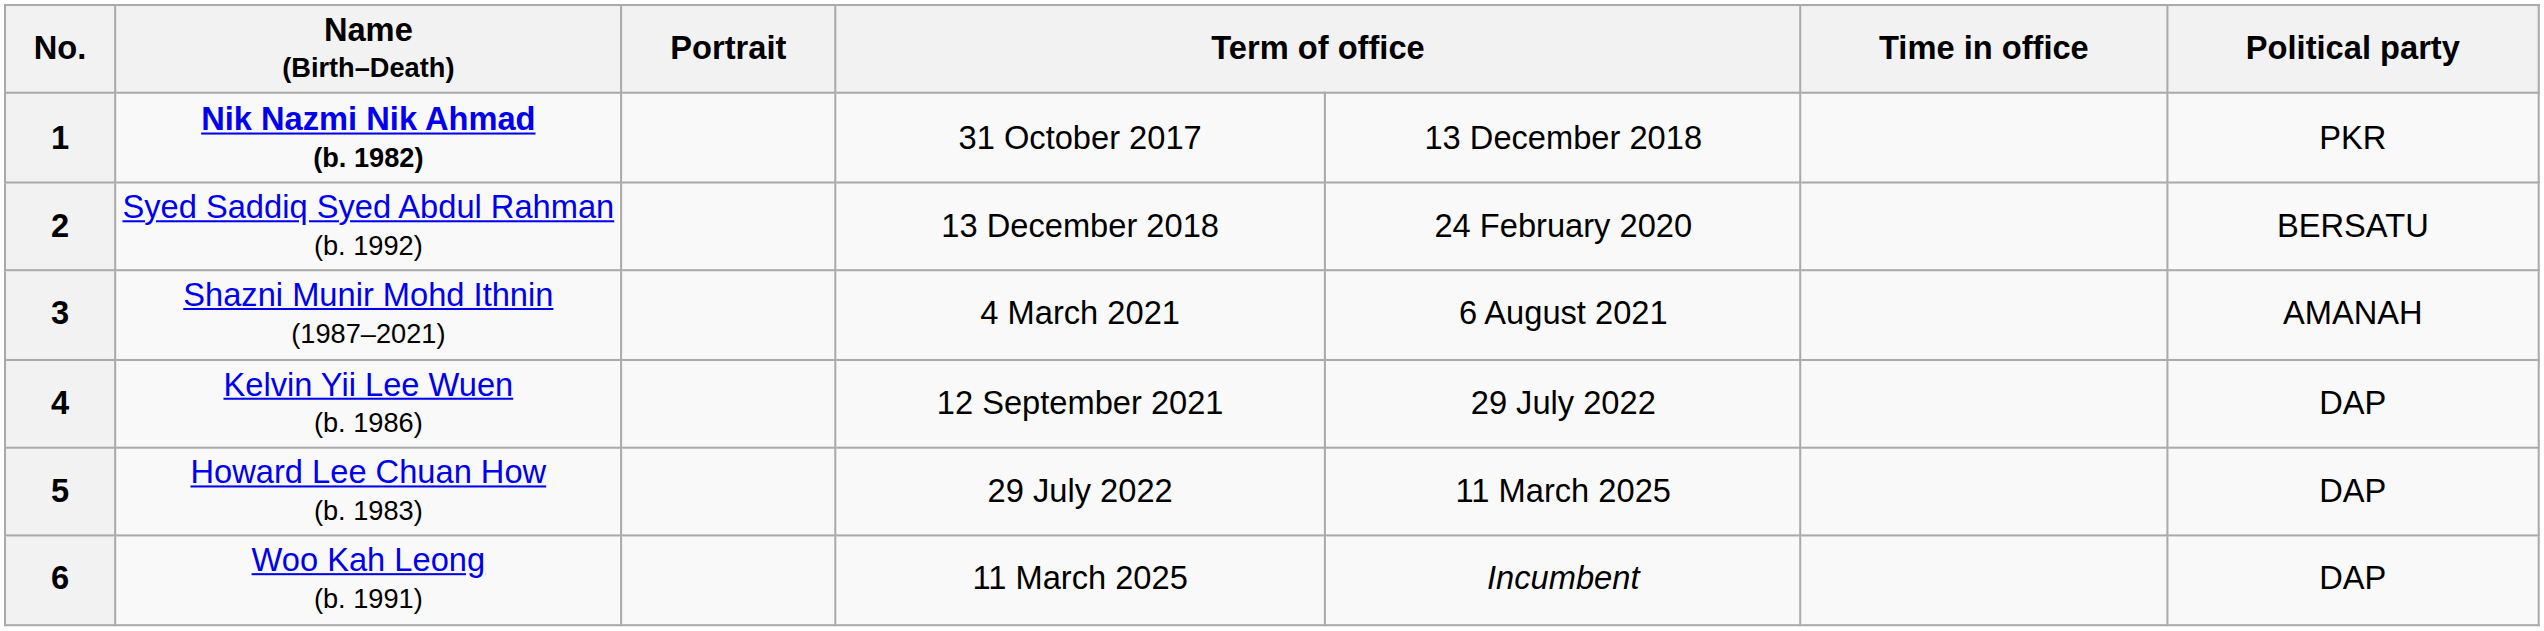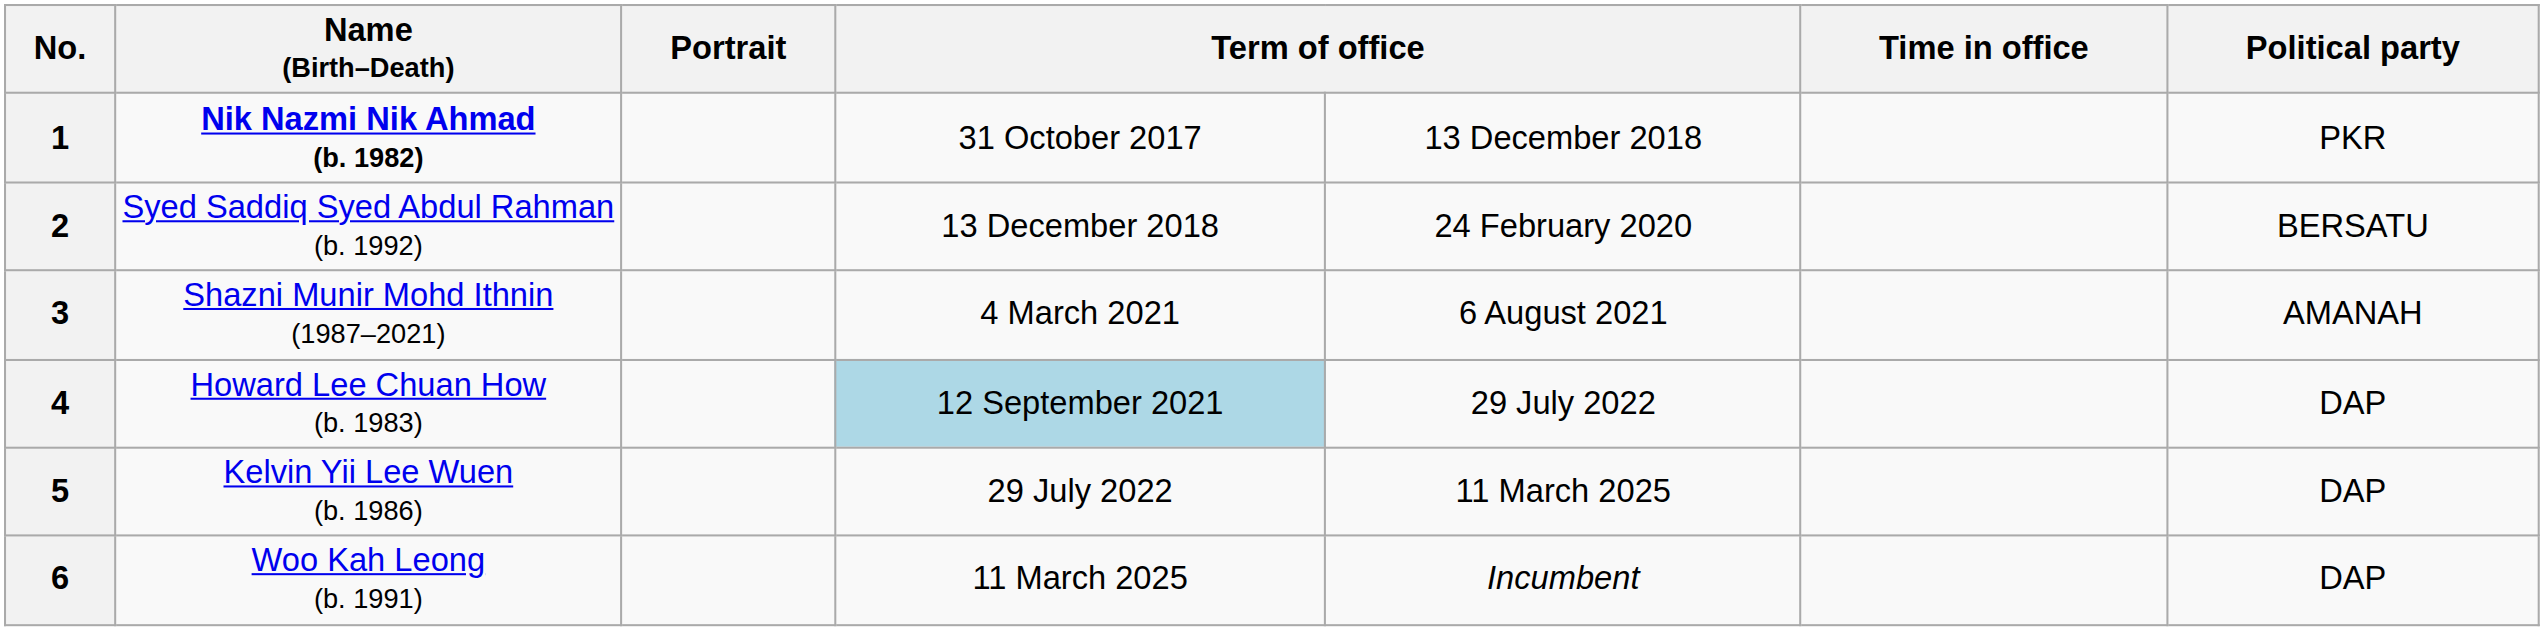(368, 402) Kelvin Yii Lee Wuen (b. 1986) -> (368, 402) Howard Lee Chuan How (b. 1983)
(1080, 402) no background -> (1080, 402) lightblue background
(368, 491) Howard Lee Chuan How (b. 1983) -> (368, 491) Kelvin Yii Lee Wuen (b. 1986)
